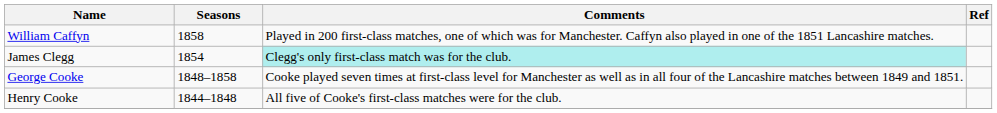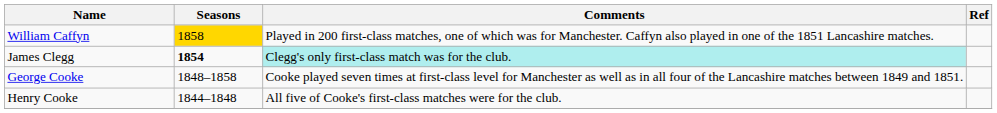(191, 35) no background -> (191, 35) gold background
(191, 56) normal -> (191, 56) bold
